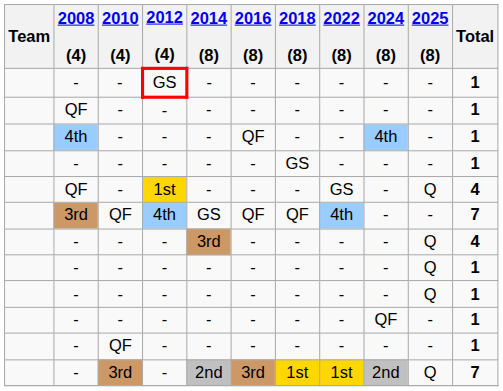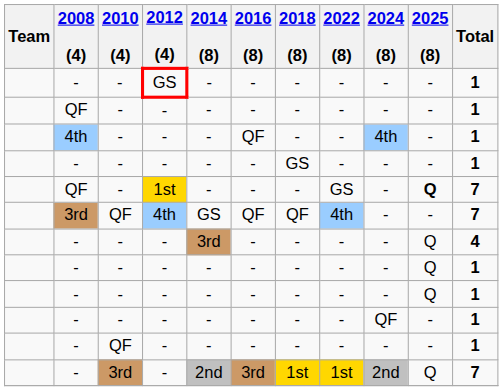(430, 189) normal -> (430, 189) bold
(475, 189) 4 -> (475, 189) 7
